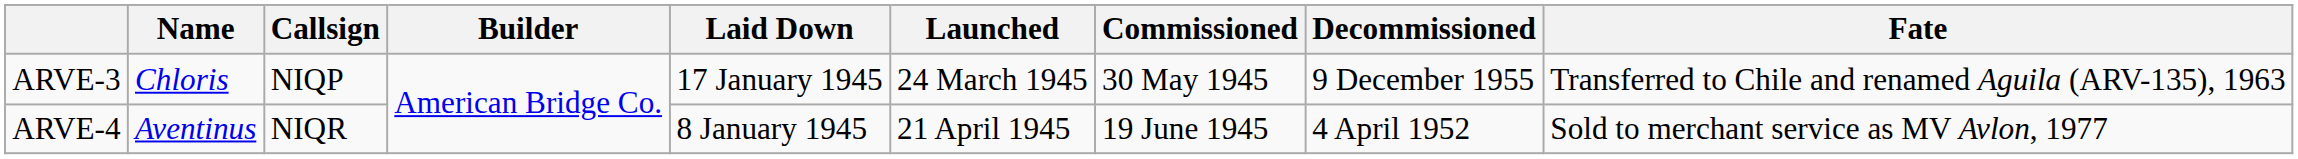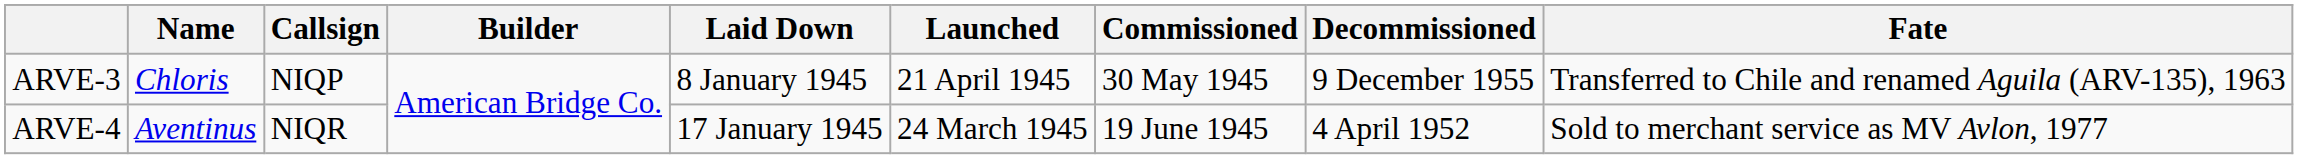(780, 78) 17 January 1945 -> (772, 78) 8 January 1945
(992, 78) 24 March 1945 -> (984, 78) 21 April 1945
(772, 128) 8 January 1945 -> (780, 128) 17 January 1945
(984, 128) 21 April 1945 -> (992, 128) 24 March 1945
